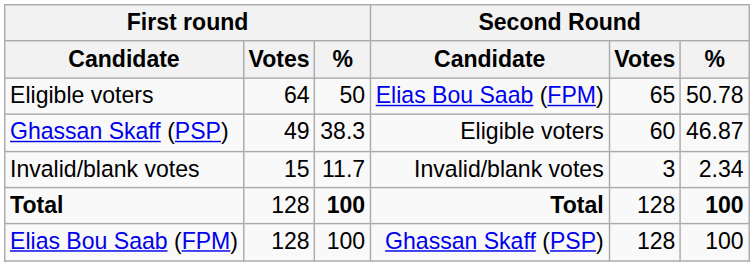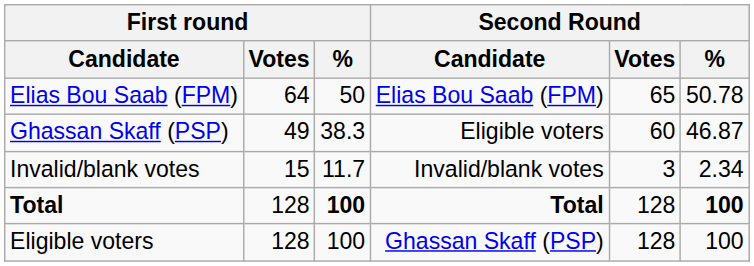(82, 95) Eligible voters -> (124, 95) Elias Bou Saab (FPM)
(124, 242) Elias Bou Saab (FPM) -> (82, 242) Eligible voters
